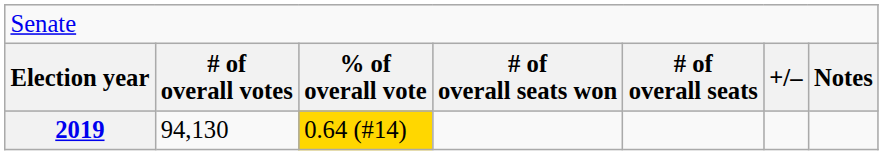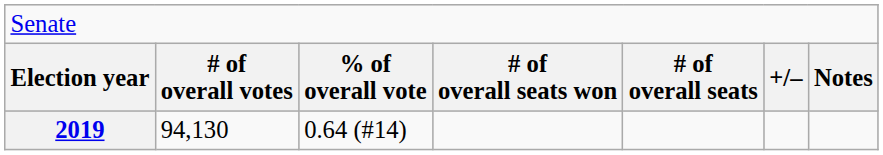(355, 129) gold background -> (355, 129) no background
